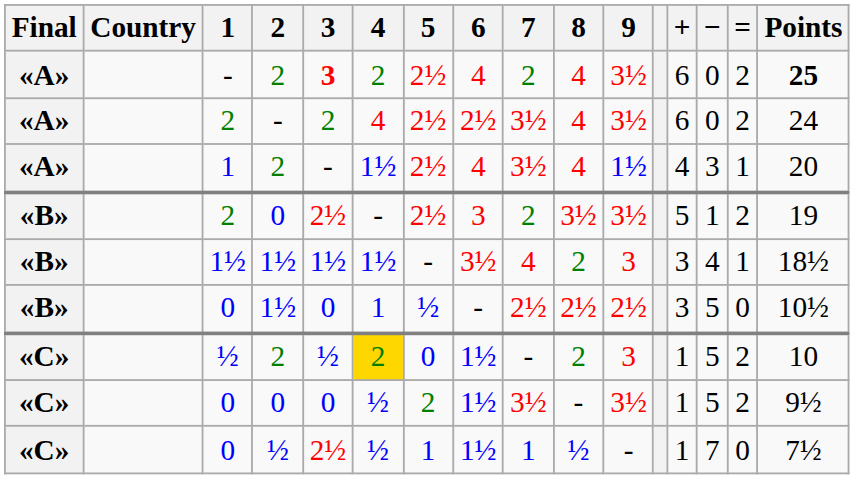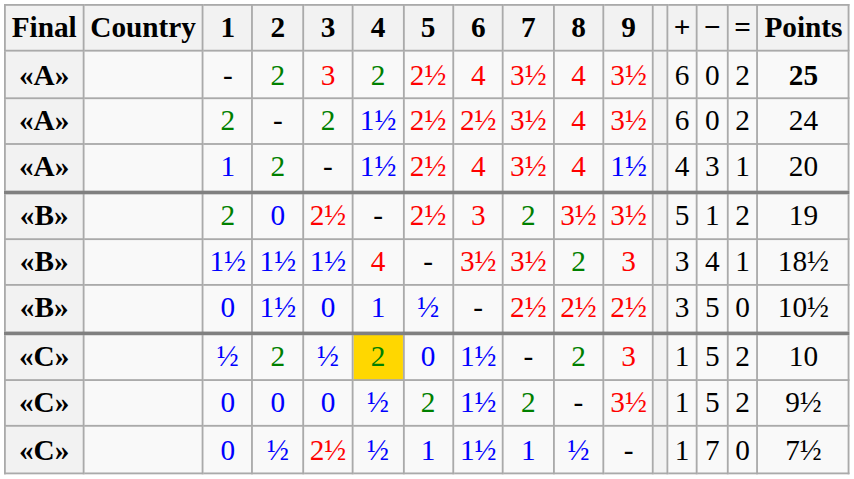(328, 74) bold -> (328, 74) normal
(528, 74) 2 -> (528, 74) 3½
(378, 120) 4 -> (378, 120) 1½
(378, 261) 1½ -> (378, 261) 4
(528, 261) 4 -> (528, 261) 3½
(528, 402) 3½ -> (528, 402) 2
